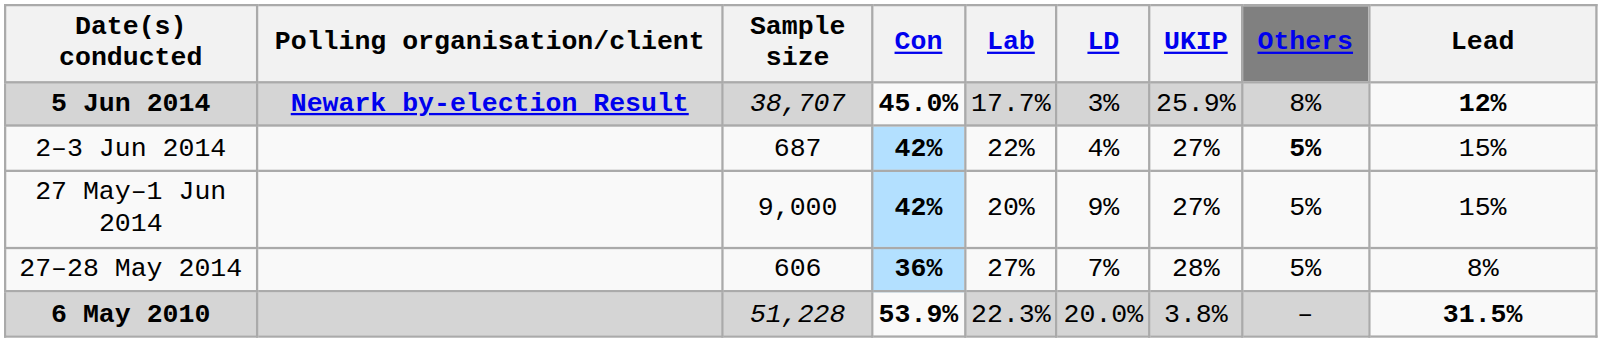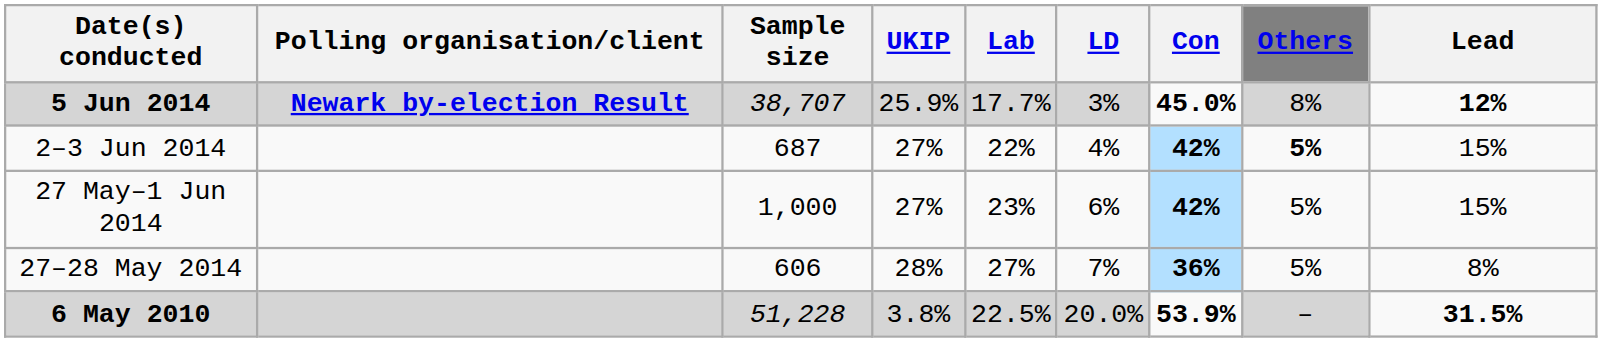columns swapped: (918, 43) <-> (1196, 43)
(798, 209) 9,000 -> (798, 209) 1,000
(1011, 209) 20% -> (1011, 209) 23%
(1103, 209) 9% -> (1103, 209) 6%
(1011, 314) 22.3% -> (1011, 314) 22.5%
